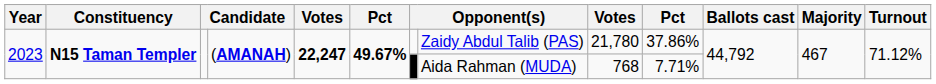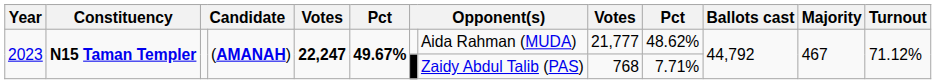(502, 42) Zaidy Abdul Talib (PAS) -> (499, 42) Aida Rahman (MUDA)
(615, 42) 21,780 -> (615, 42) 21,777
(673, 42) 37.86% -> (673, 42) 48.62%
(499, 66) Aida Rahman (MUDA) -> (502, 66) Zaidy Abdul Talib (PAS)
